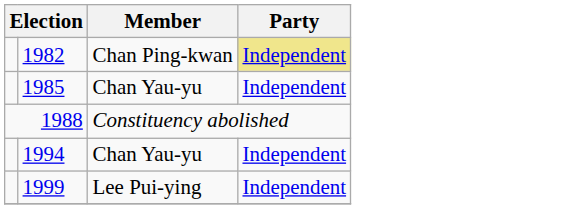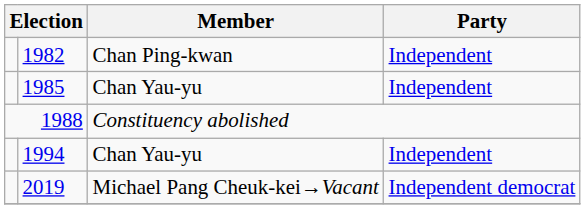(294, 54) khaki background -> (440, 54) no background
- row: (44, 187)
+ row: (44, 187)
